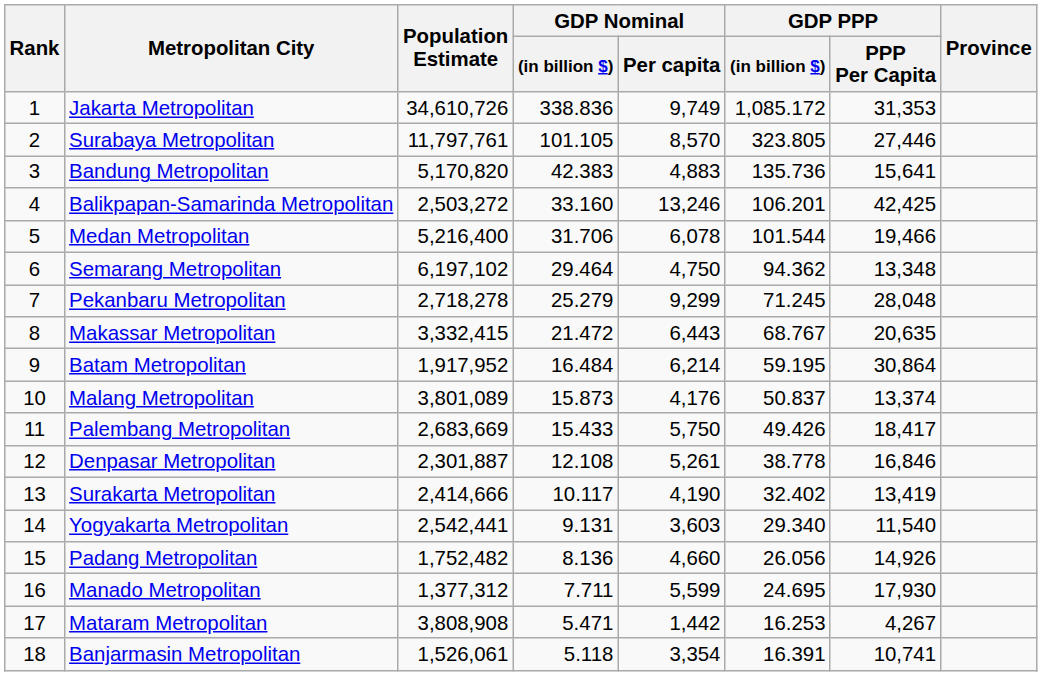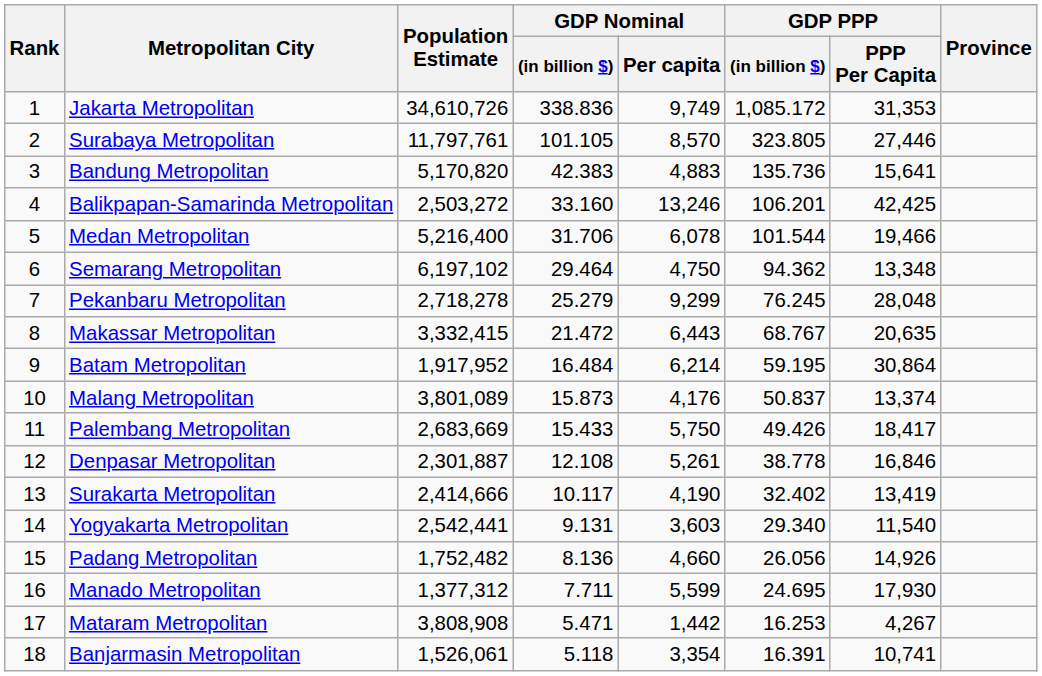(794, 300) 71.245 -> (794, 300) 76.245
